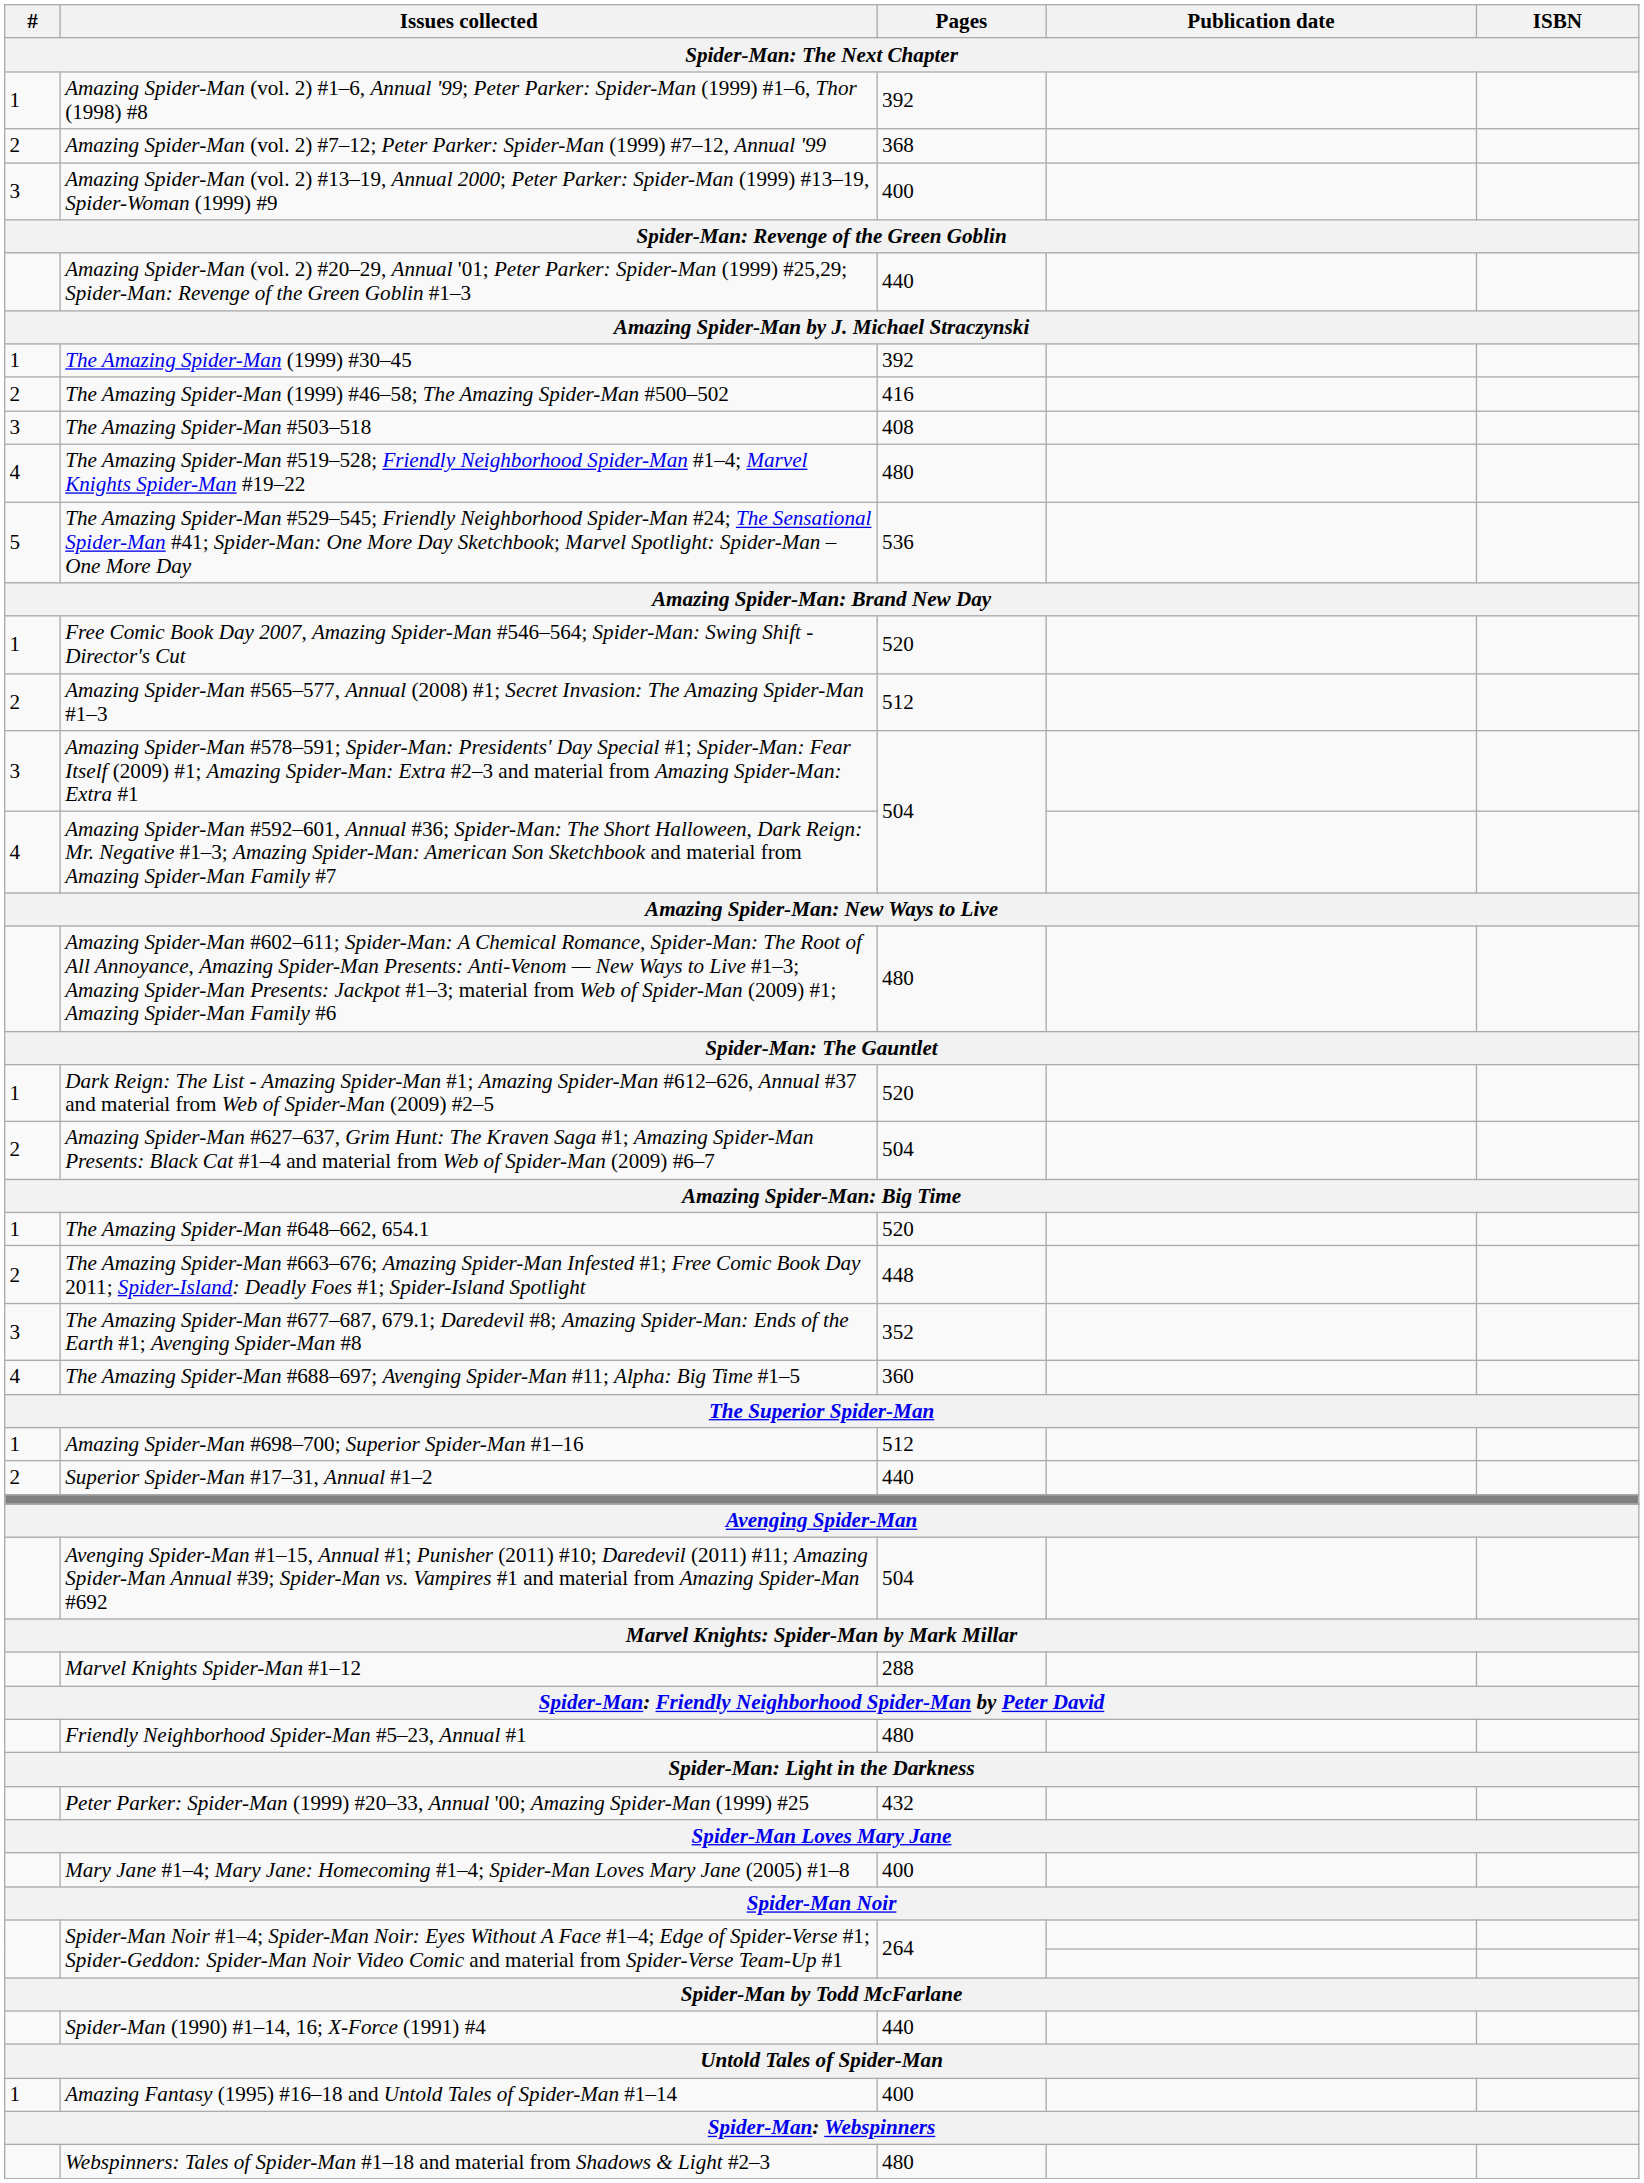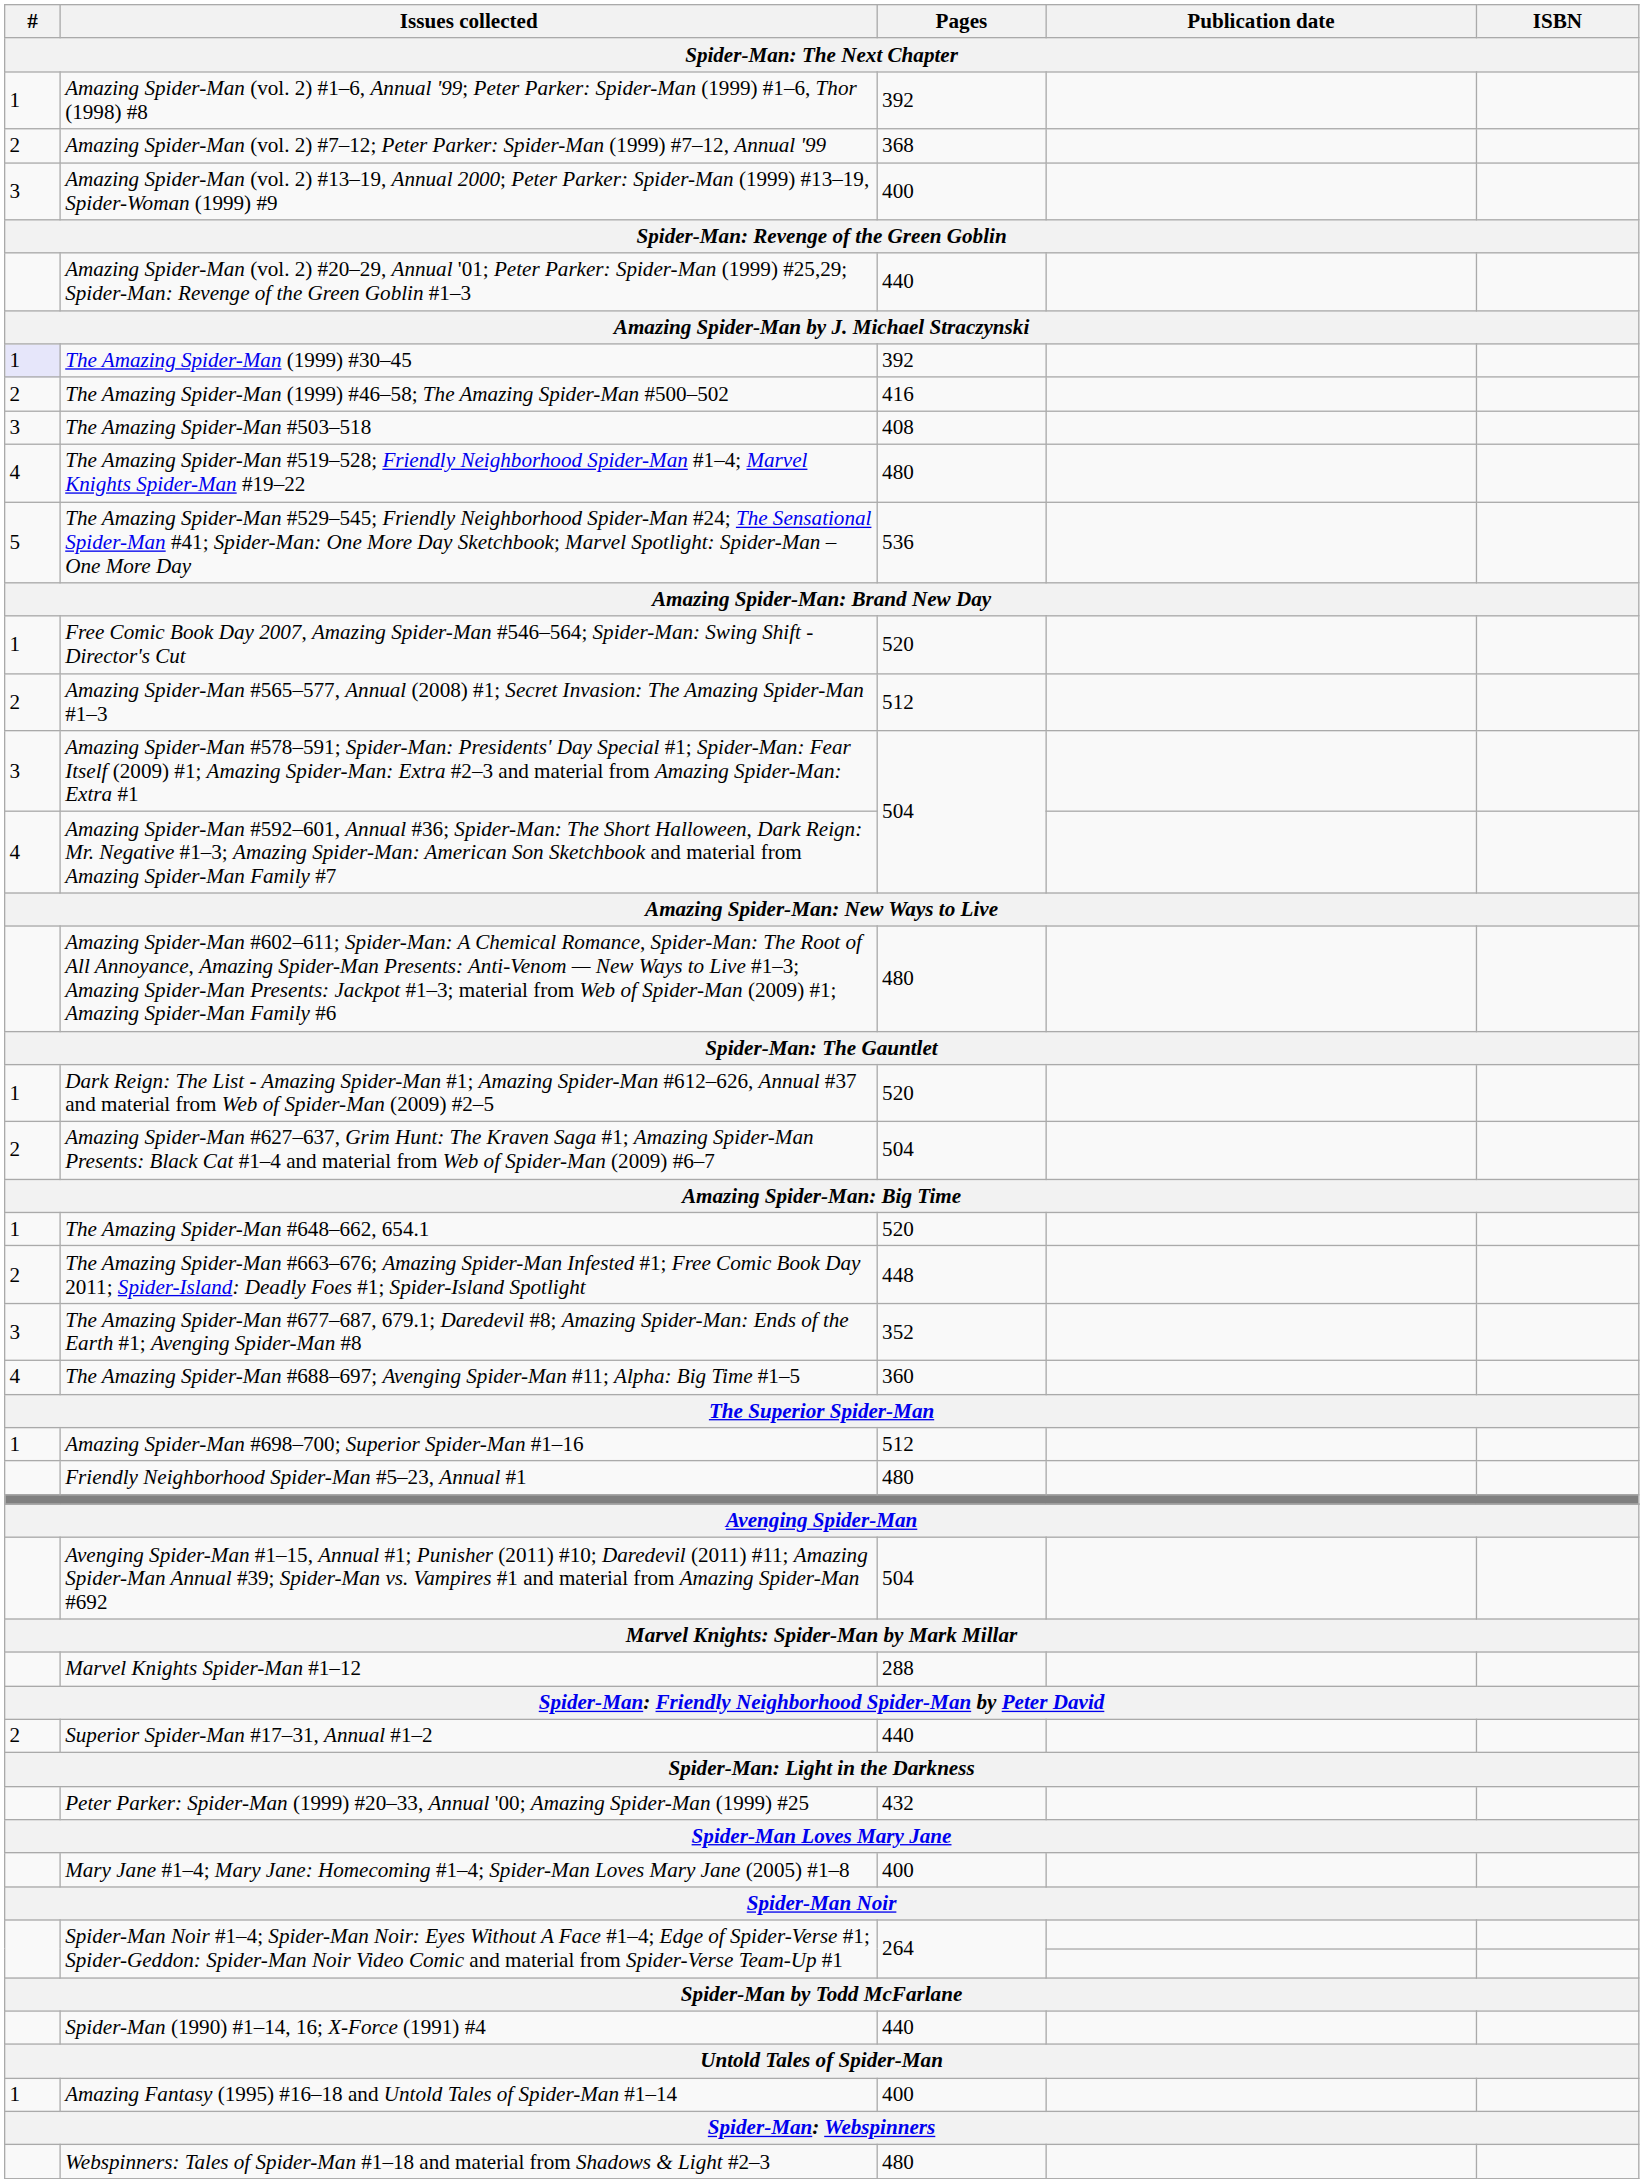(15, 360) no background -> (15, 360) lavender background
rows swapped: (249, 1477) <-> (296, 1735)
